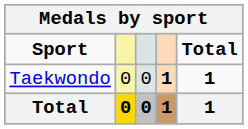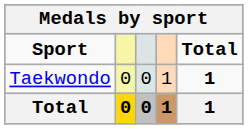(167, 79) bold -> (167, 79) normal
